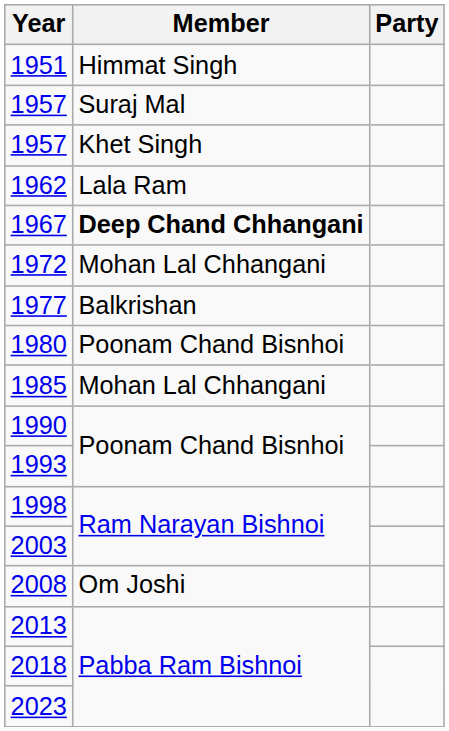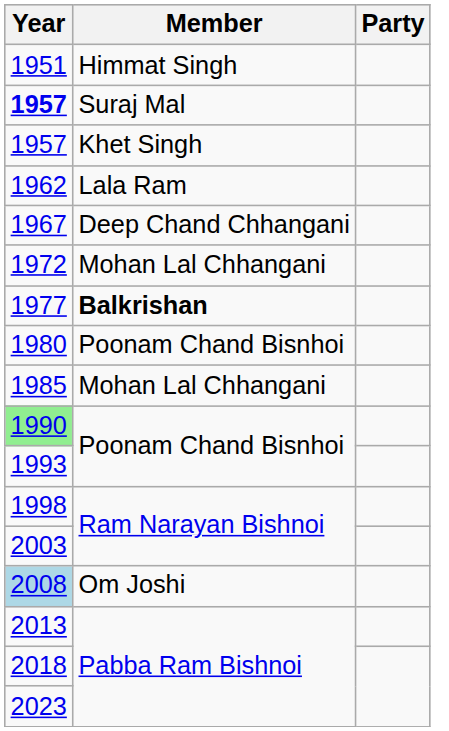(39, 104) normal -> (39, 104) bold
(221, 225) bold -> (214, 225) normal
(138, 305) normal -> (143, 305) bold
(39, 425) no background -> (39, 425) lightgreen background
(39, 585) no background -> (39, 585) lightblue background
